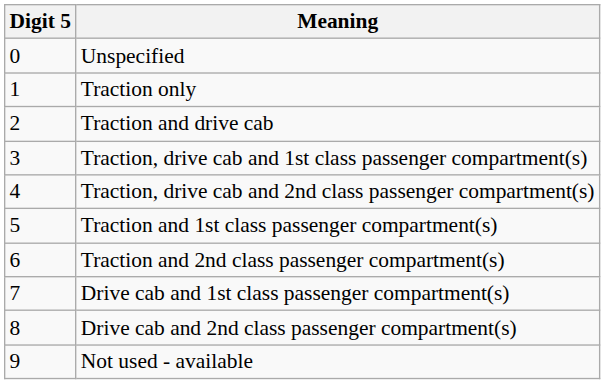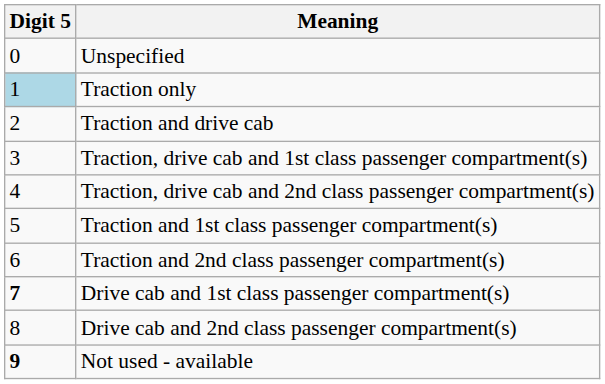(15, 89) no background -> (15, 89) lightblue background
(15, 293) normal -> (15, 293) bold
(15, 361) normal -> (15, 361) bold
